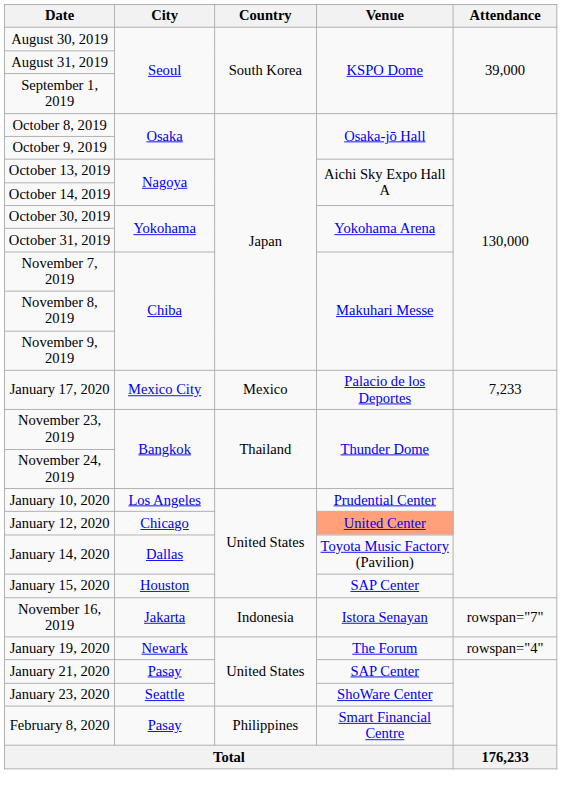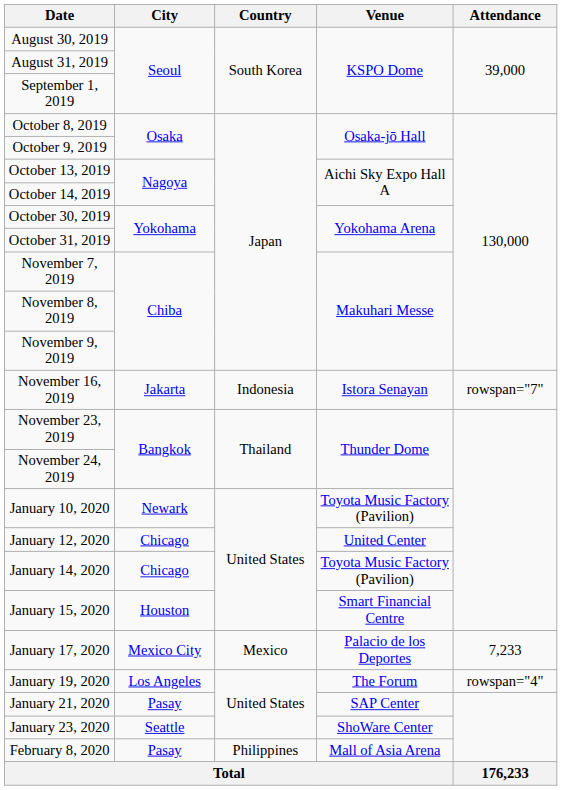rows swapped: (60, 617) <-> (60, 389)
(165, 500) Los Angeles -> (165, 508) Newark
(385, 500) Prudential Center -> (385, 508) Toyota Music Factory (Pavilion)
(385, 523) lightsalmon background -> (385, 539) no background
(165, 554) Dallas -> (165, 570) Chicago
(385, 585) SAP Center -> (385, 610) Smart Financial Centre
(165, 648) Newark -> (165, 681) Los Angeles
(385, 725) Smart Financial Centre -> (385, 750) Mall of Asia Arena
